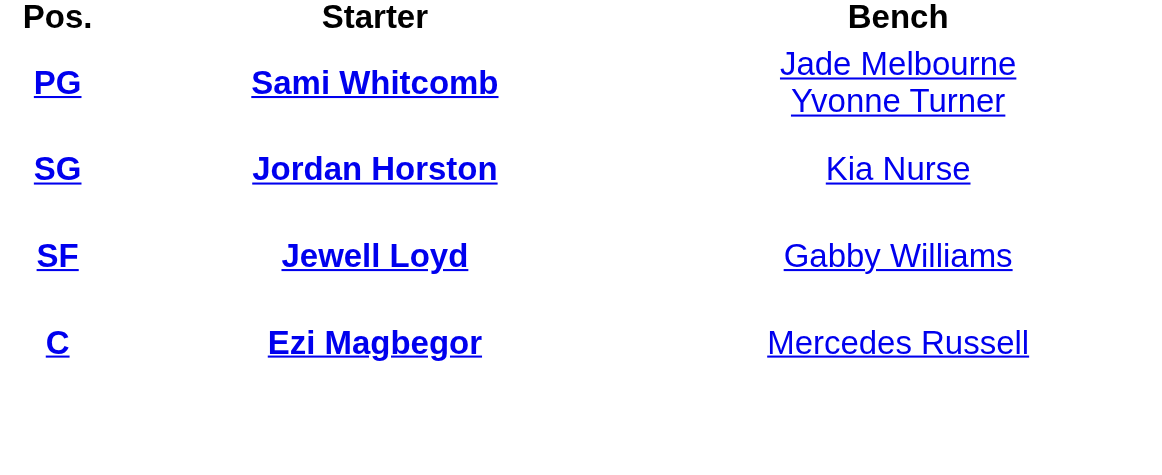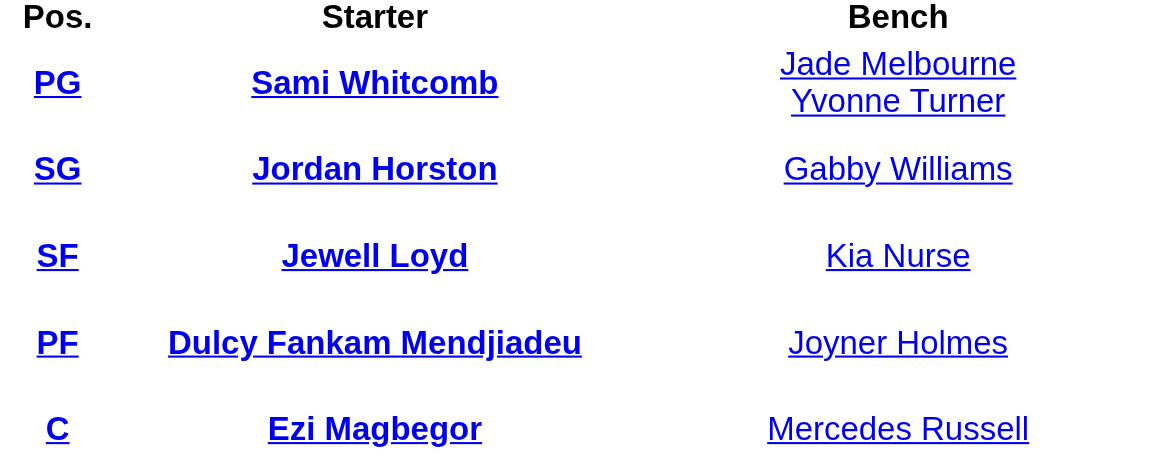(898, 169) Kia Nurse -> (898, 169) Gabby Williams
(898, 256) Gabby Williams -> (898, 256) Kia Nurse
+ row: (58, 342)
